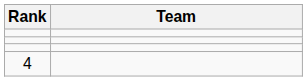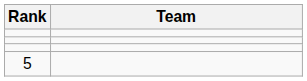(27, 63) 4 -> (27, 63) 5
